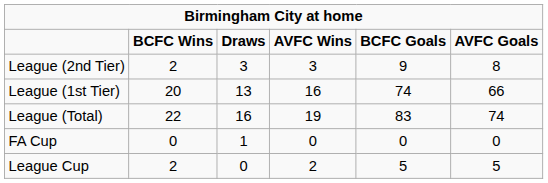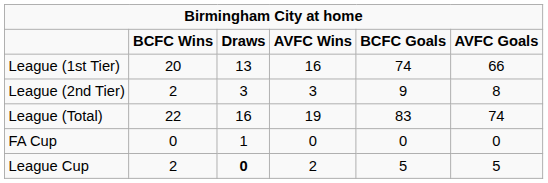rows swapped: (64, 91) <-> (67, 66)
(243, 165) normal -> (243, 165) bold
